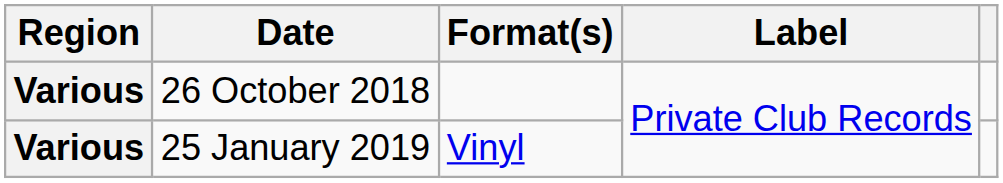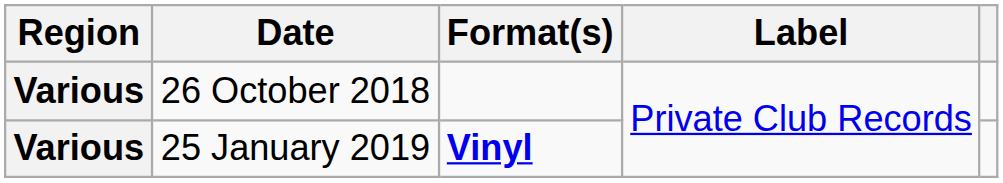(486, 147) normal -> (490, 147) bold
